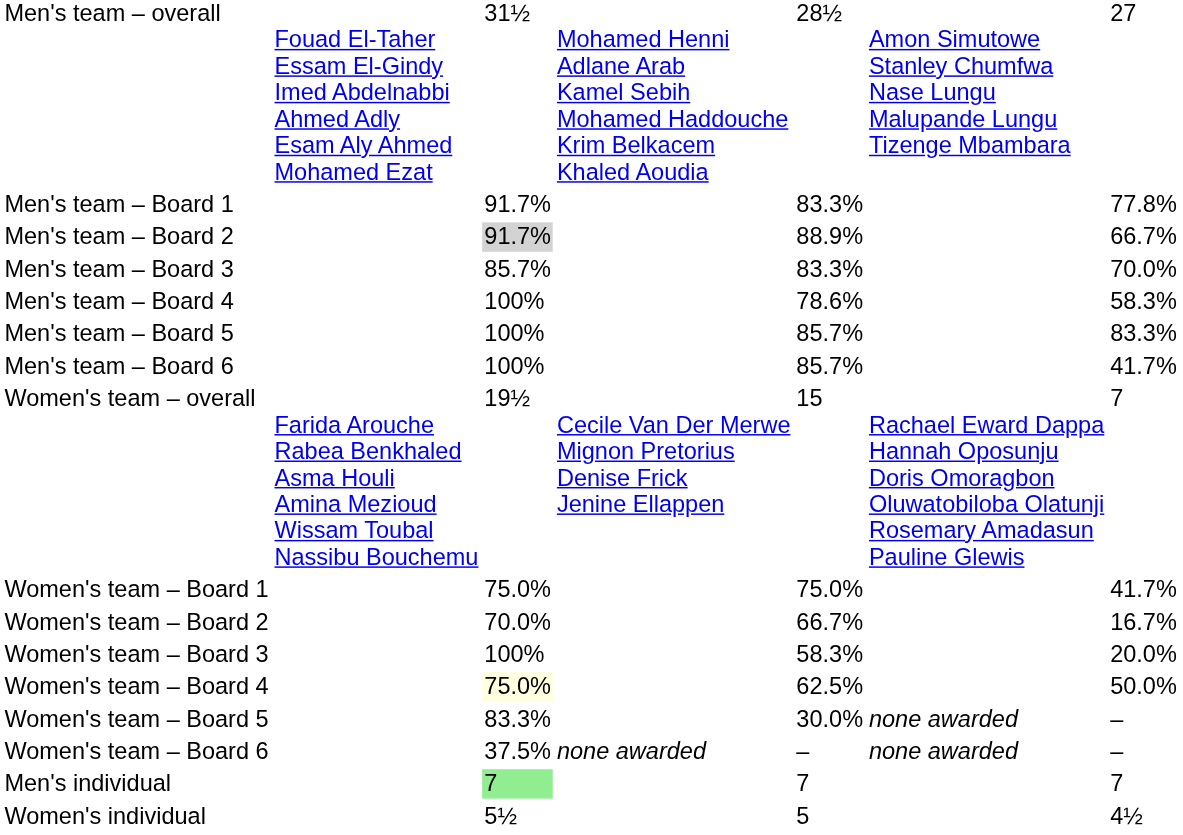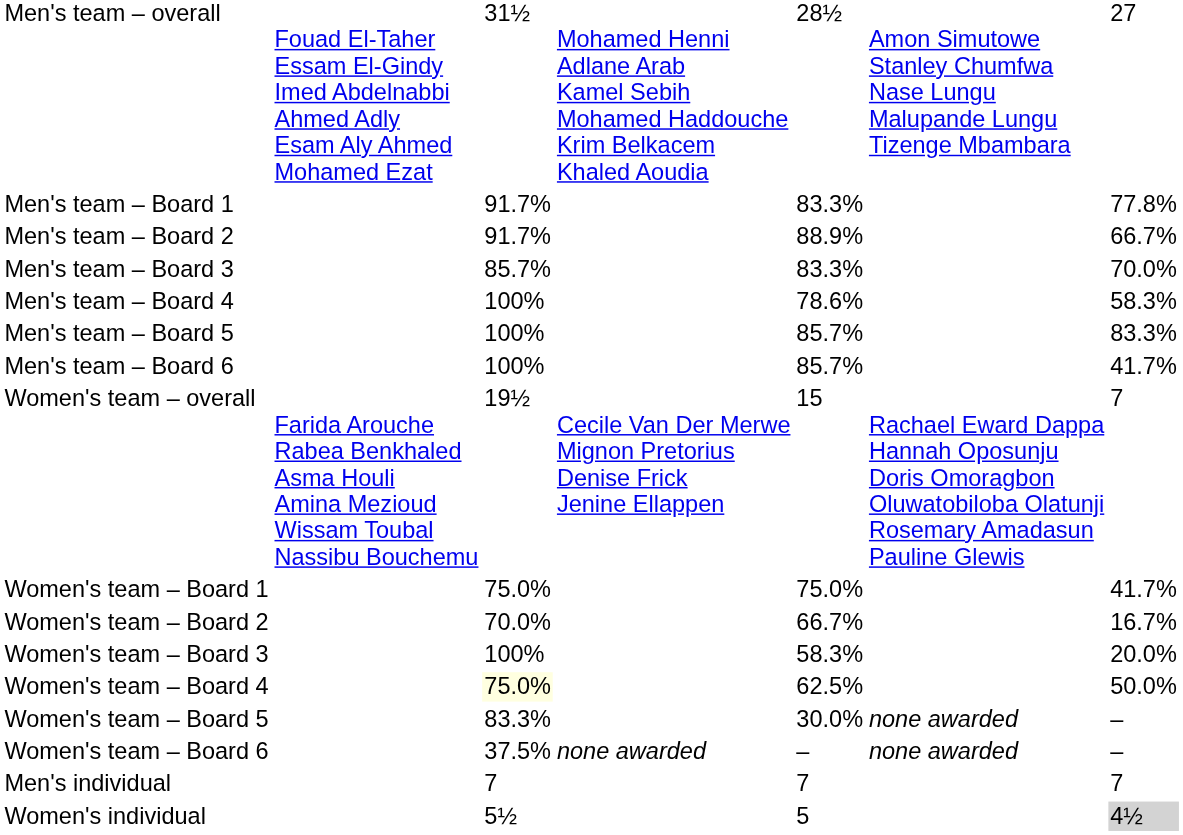(518, 236) lightgrey background -> (518, 236) no background
(491, 783) lightgreen background -> (491, 783) no background
(1127, 816) no background -> (1127, 816) lightgrey background
